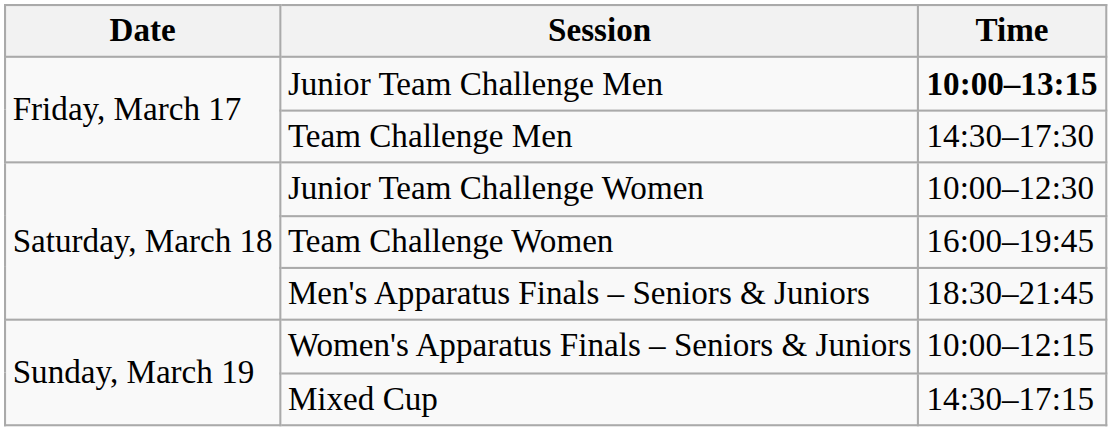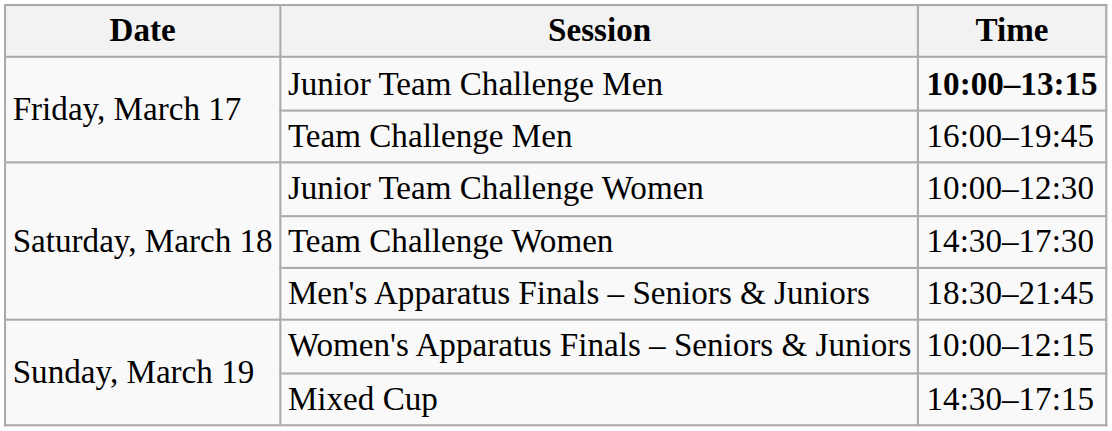(1010, 135) 14:30–17:30 -> (1010, 135) 16:00–19:45
(1010, 240) 16:00–19:45 -> (1010, 240) 14:30–17:30
